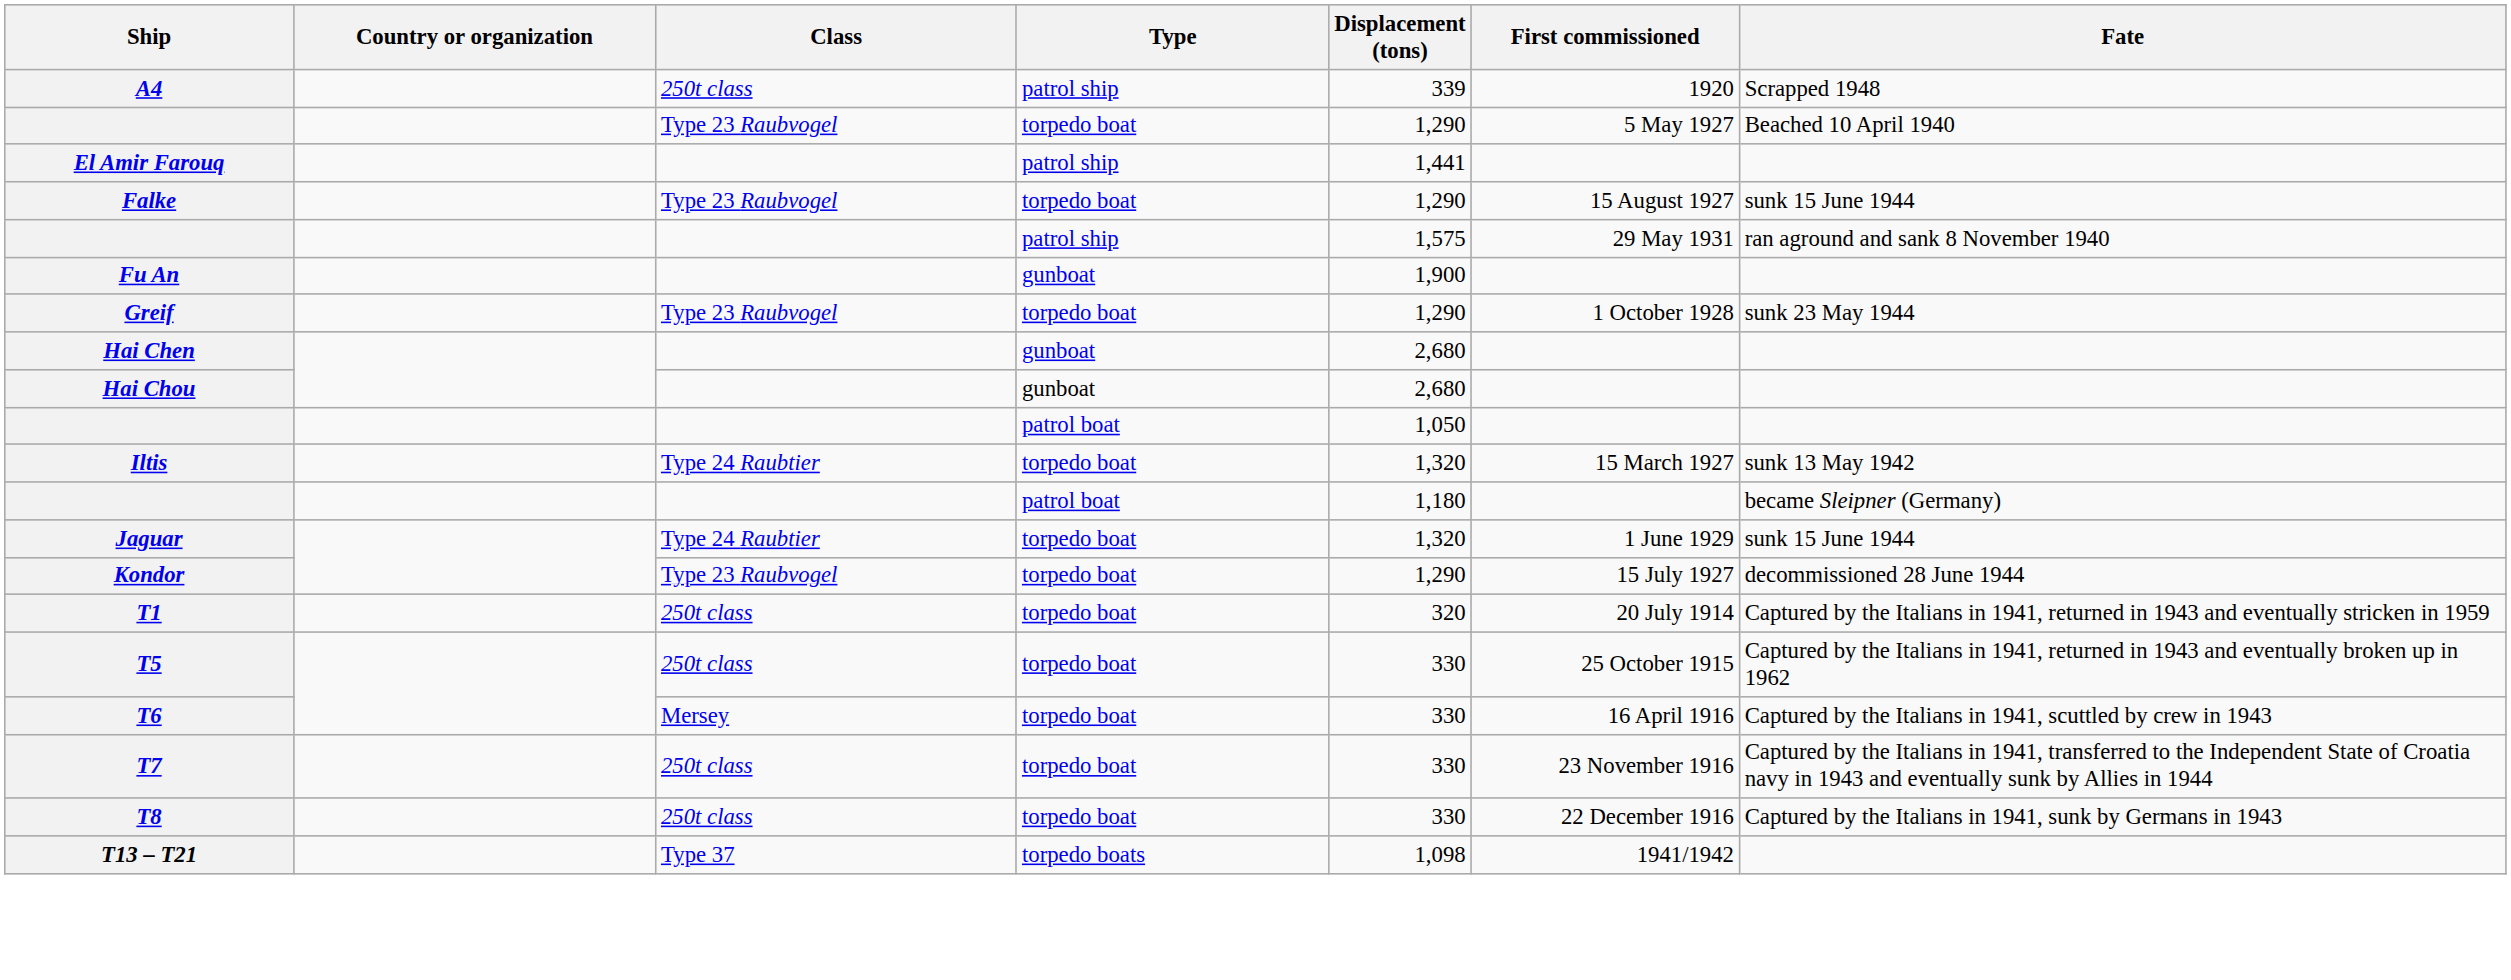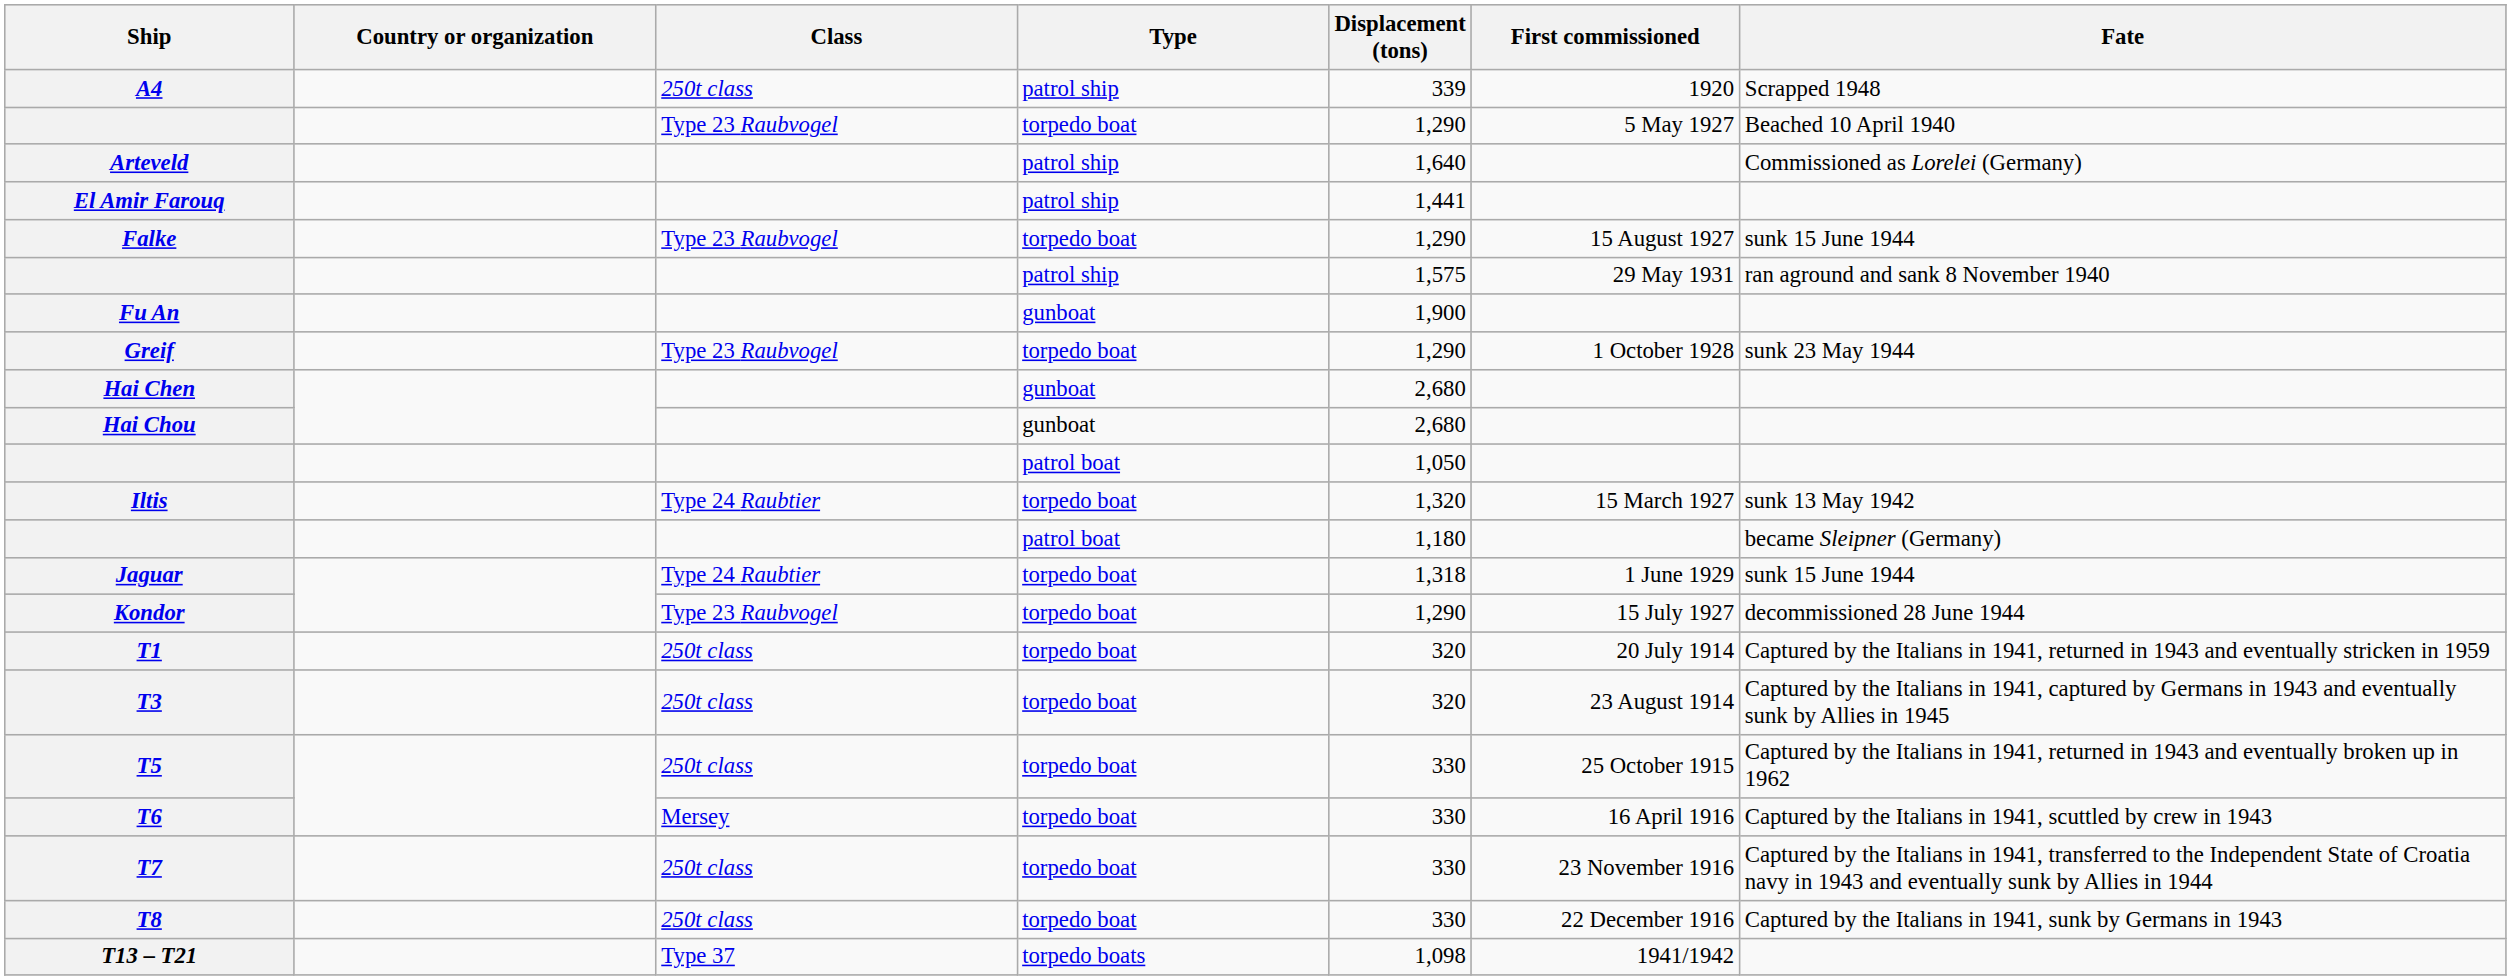+ row: (149, 163)
(1440, 538) 1,320 -> (1440, 575) 1,318
+ row: (149, 701)
